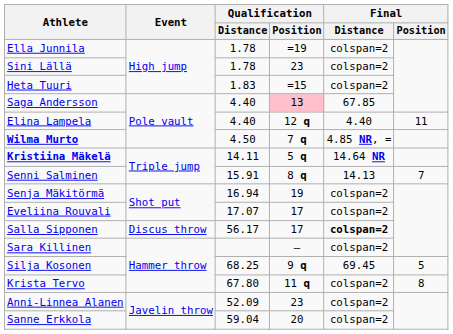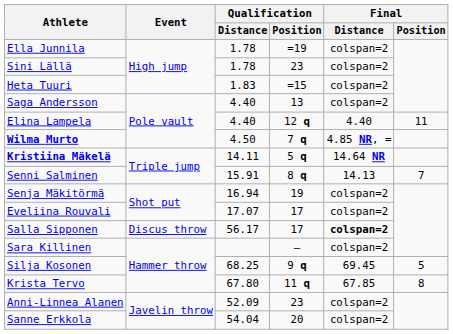(297, 102) pink background -> (297, 102) no background
(359, 102) 67.85 -> (359, 102) colspan=2
(359, 283) colspan=2 -> (359, 283) 67.85
(243, 319) 59.04 -> (243, 319) 54.04
